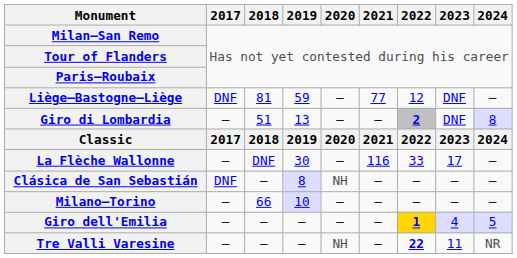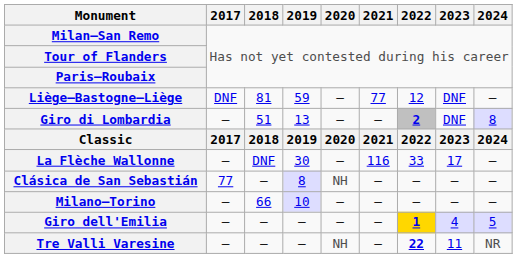(226, 181) DNF -> (226, 181) 77
